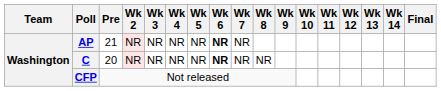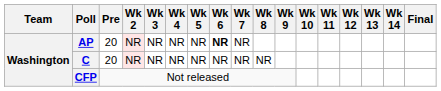(111, 42) 21 -> (111, 42) 20
(220, 60) bold -> (220, 60) normal
